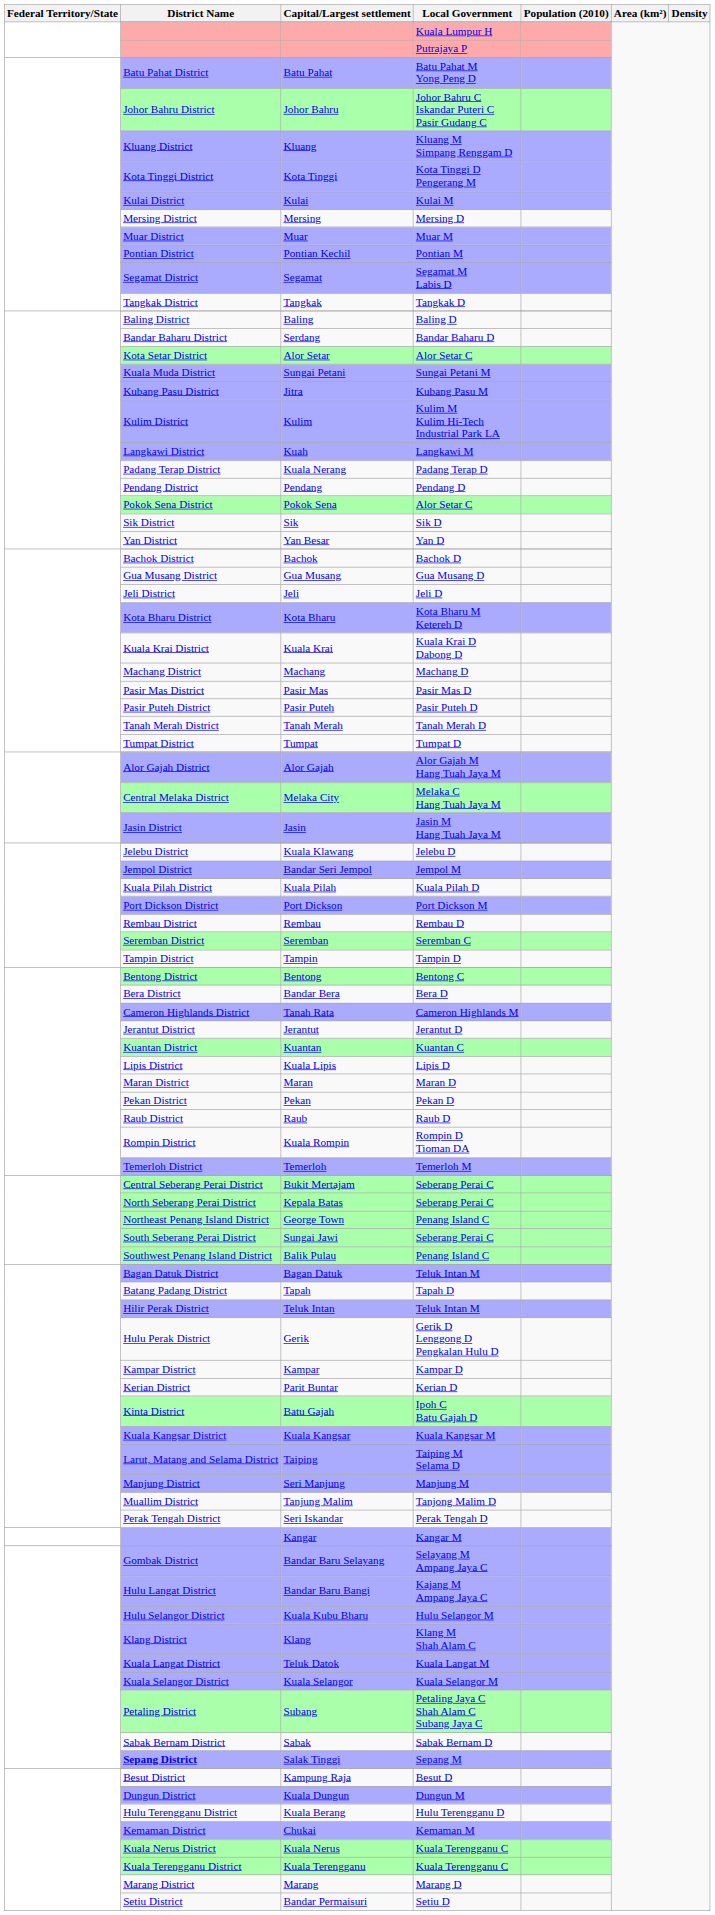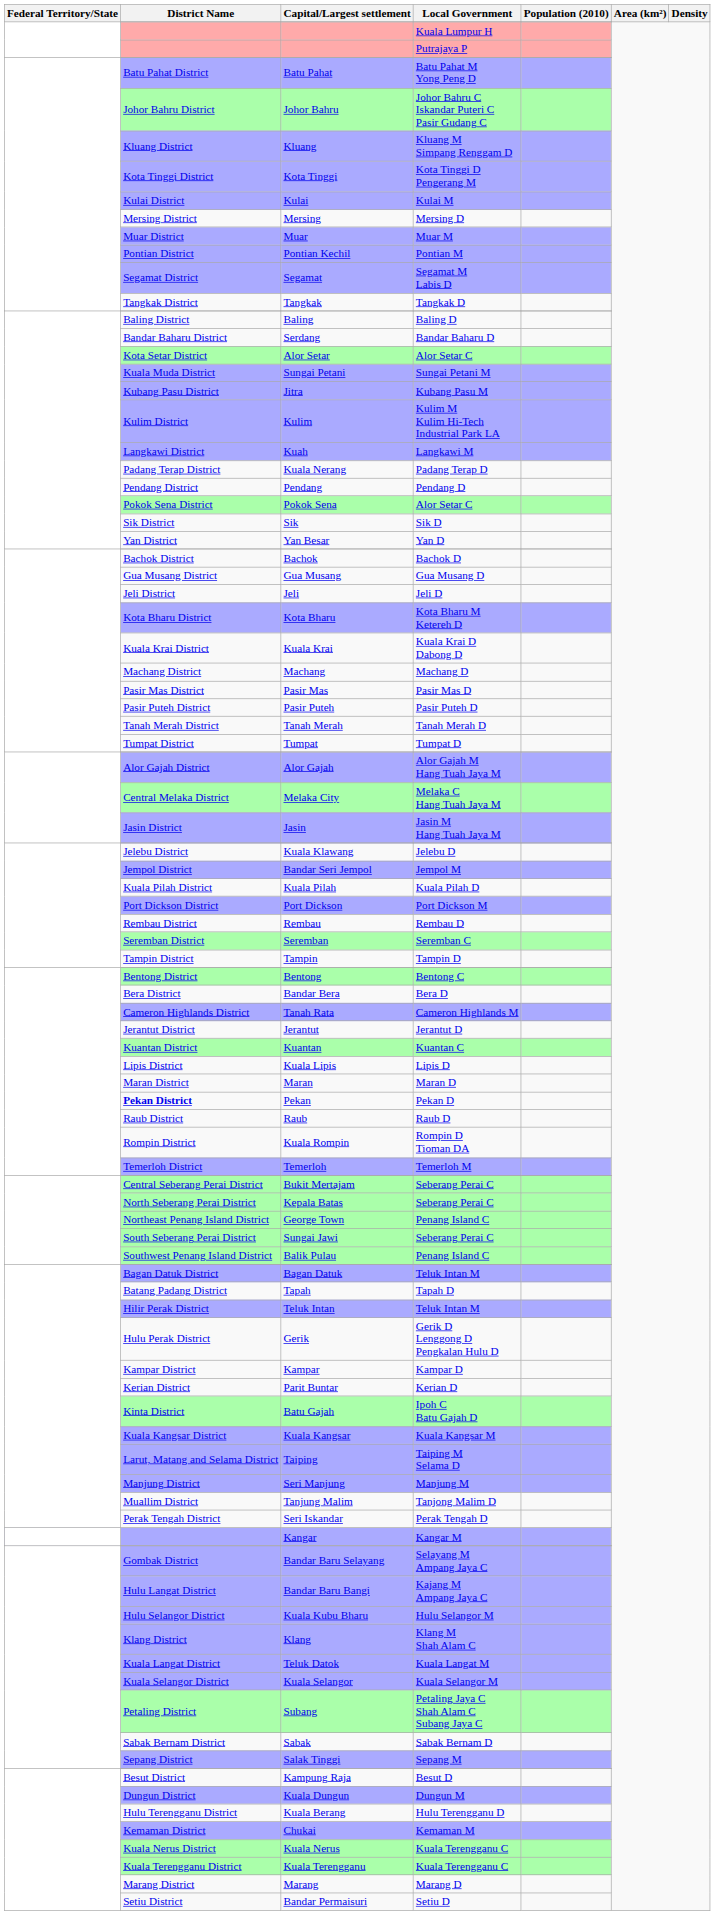(155, 1100) normal -> (158, 1100) bold
(160, 1759) bold -> (158, 1759) normal
